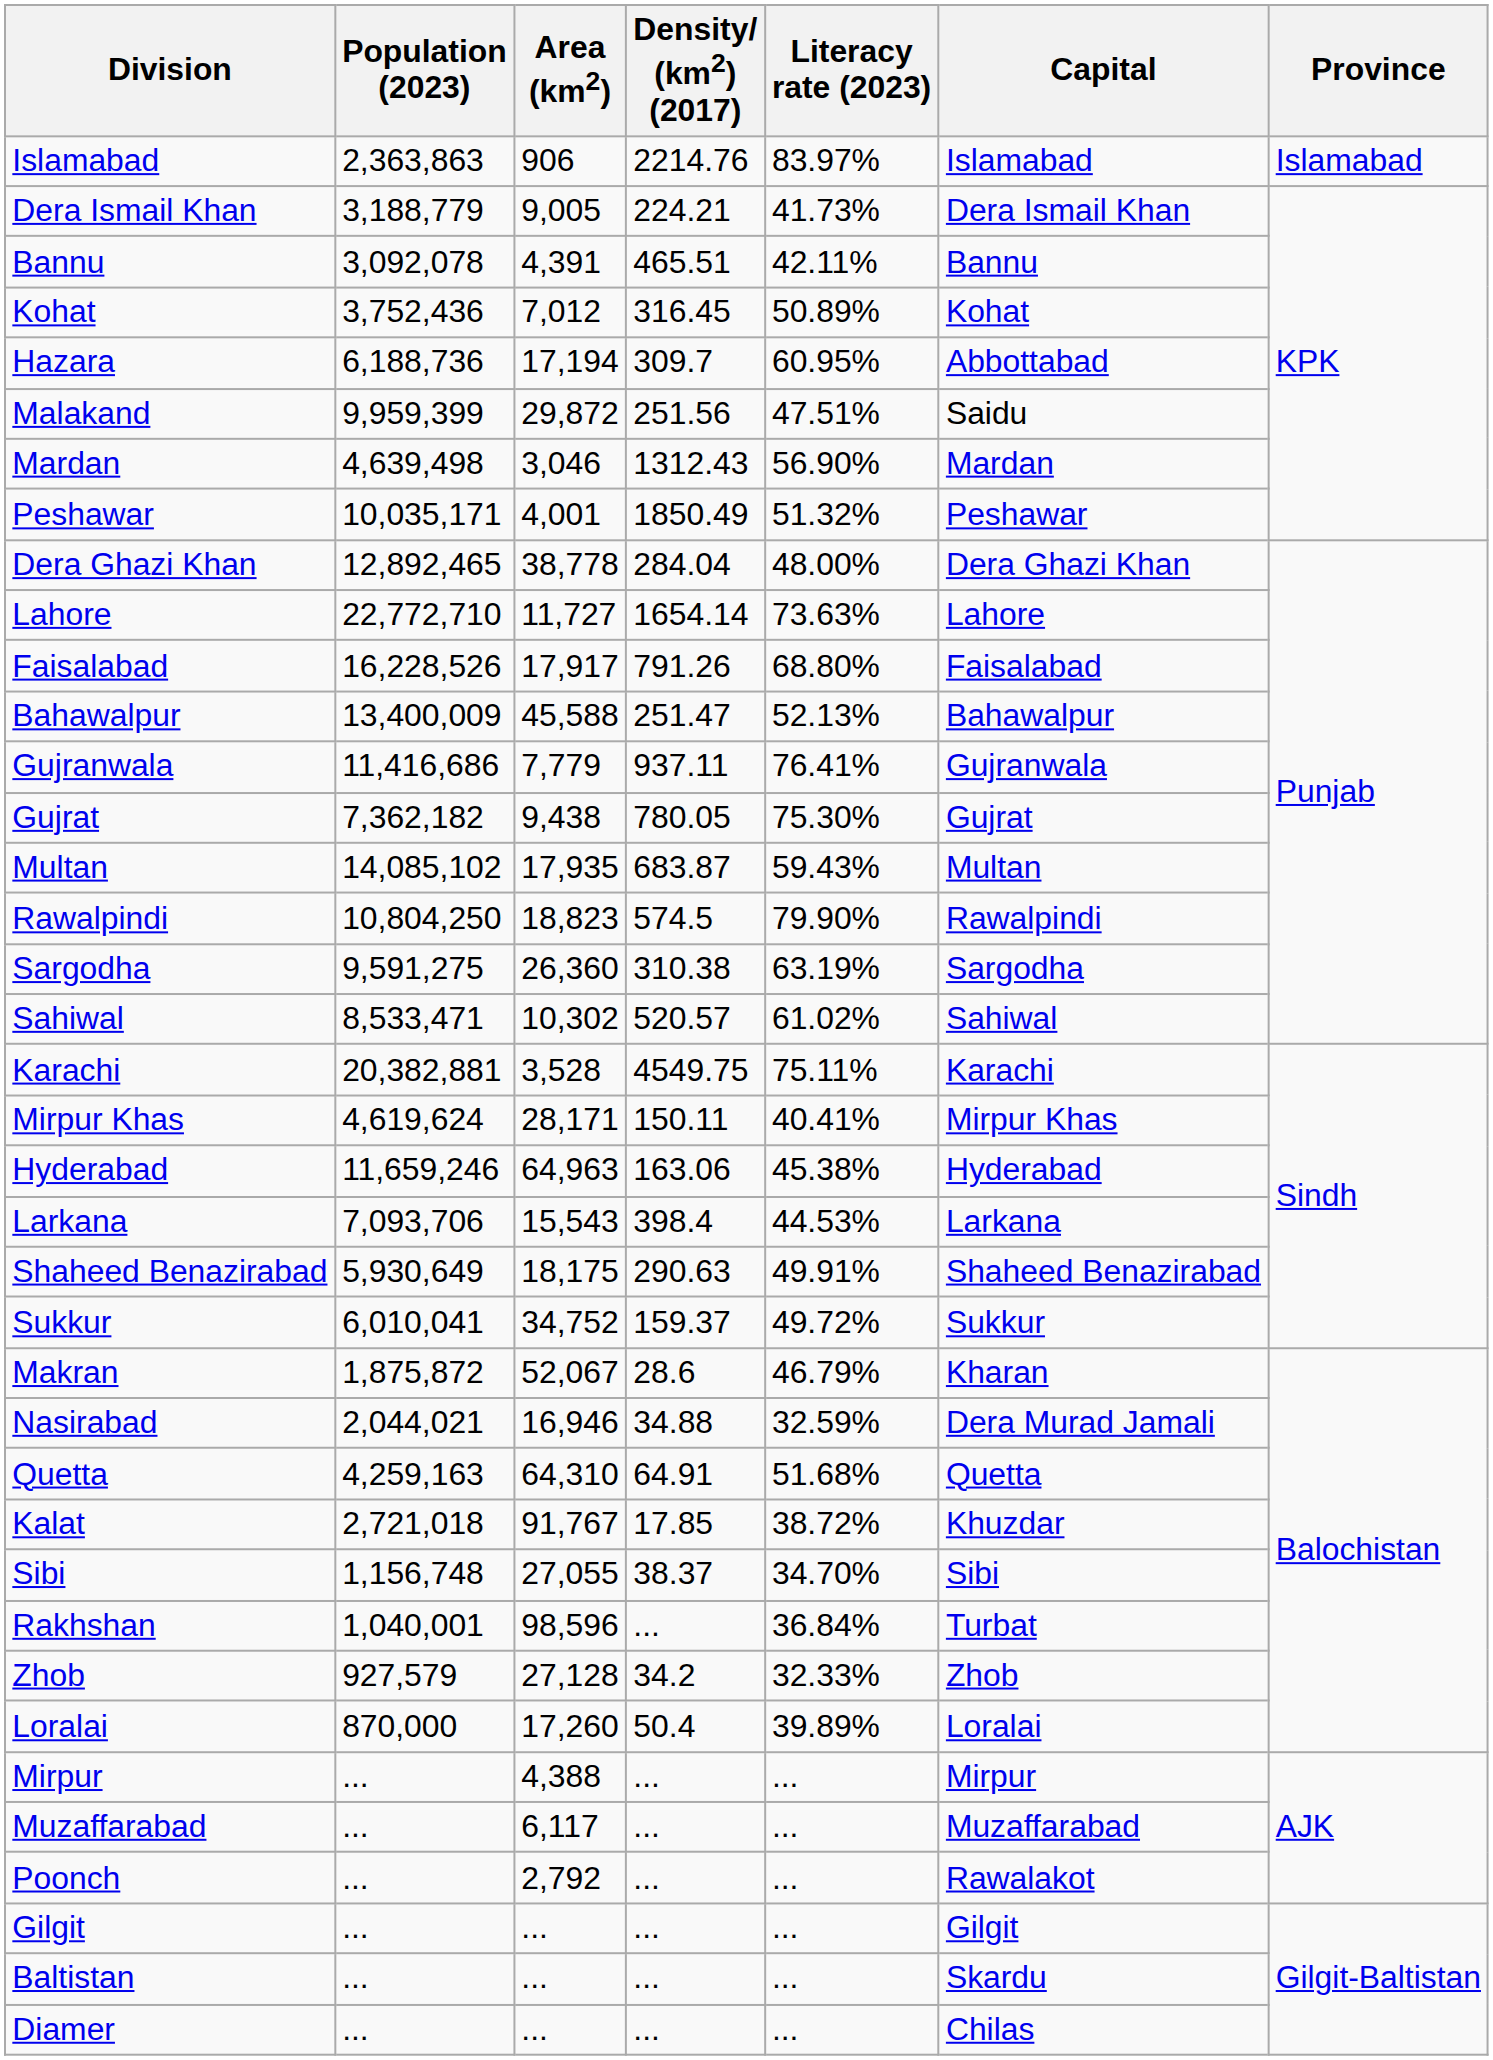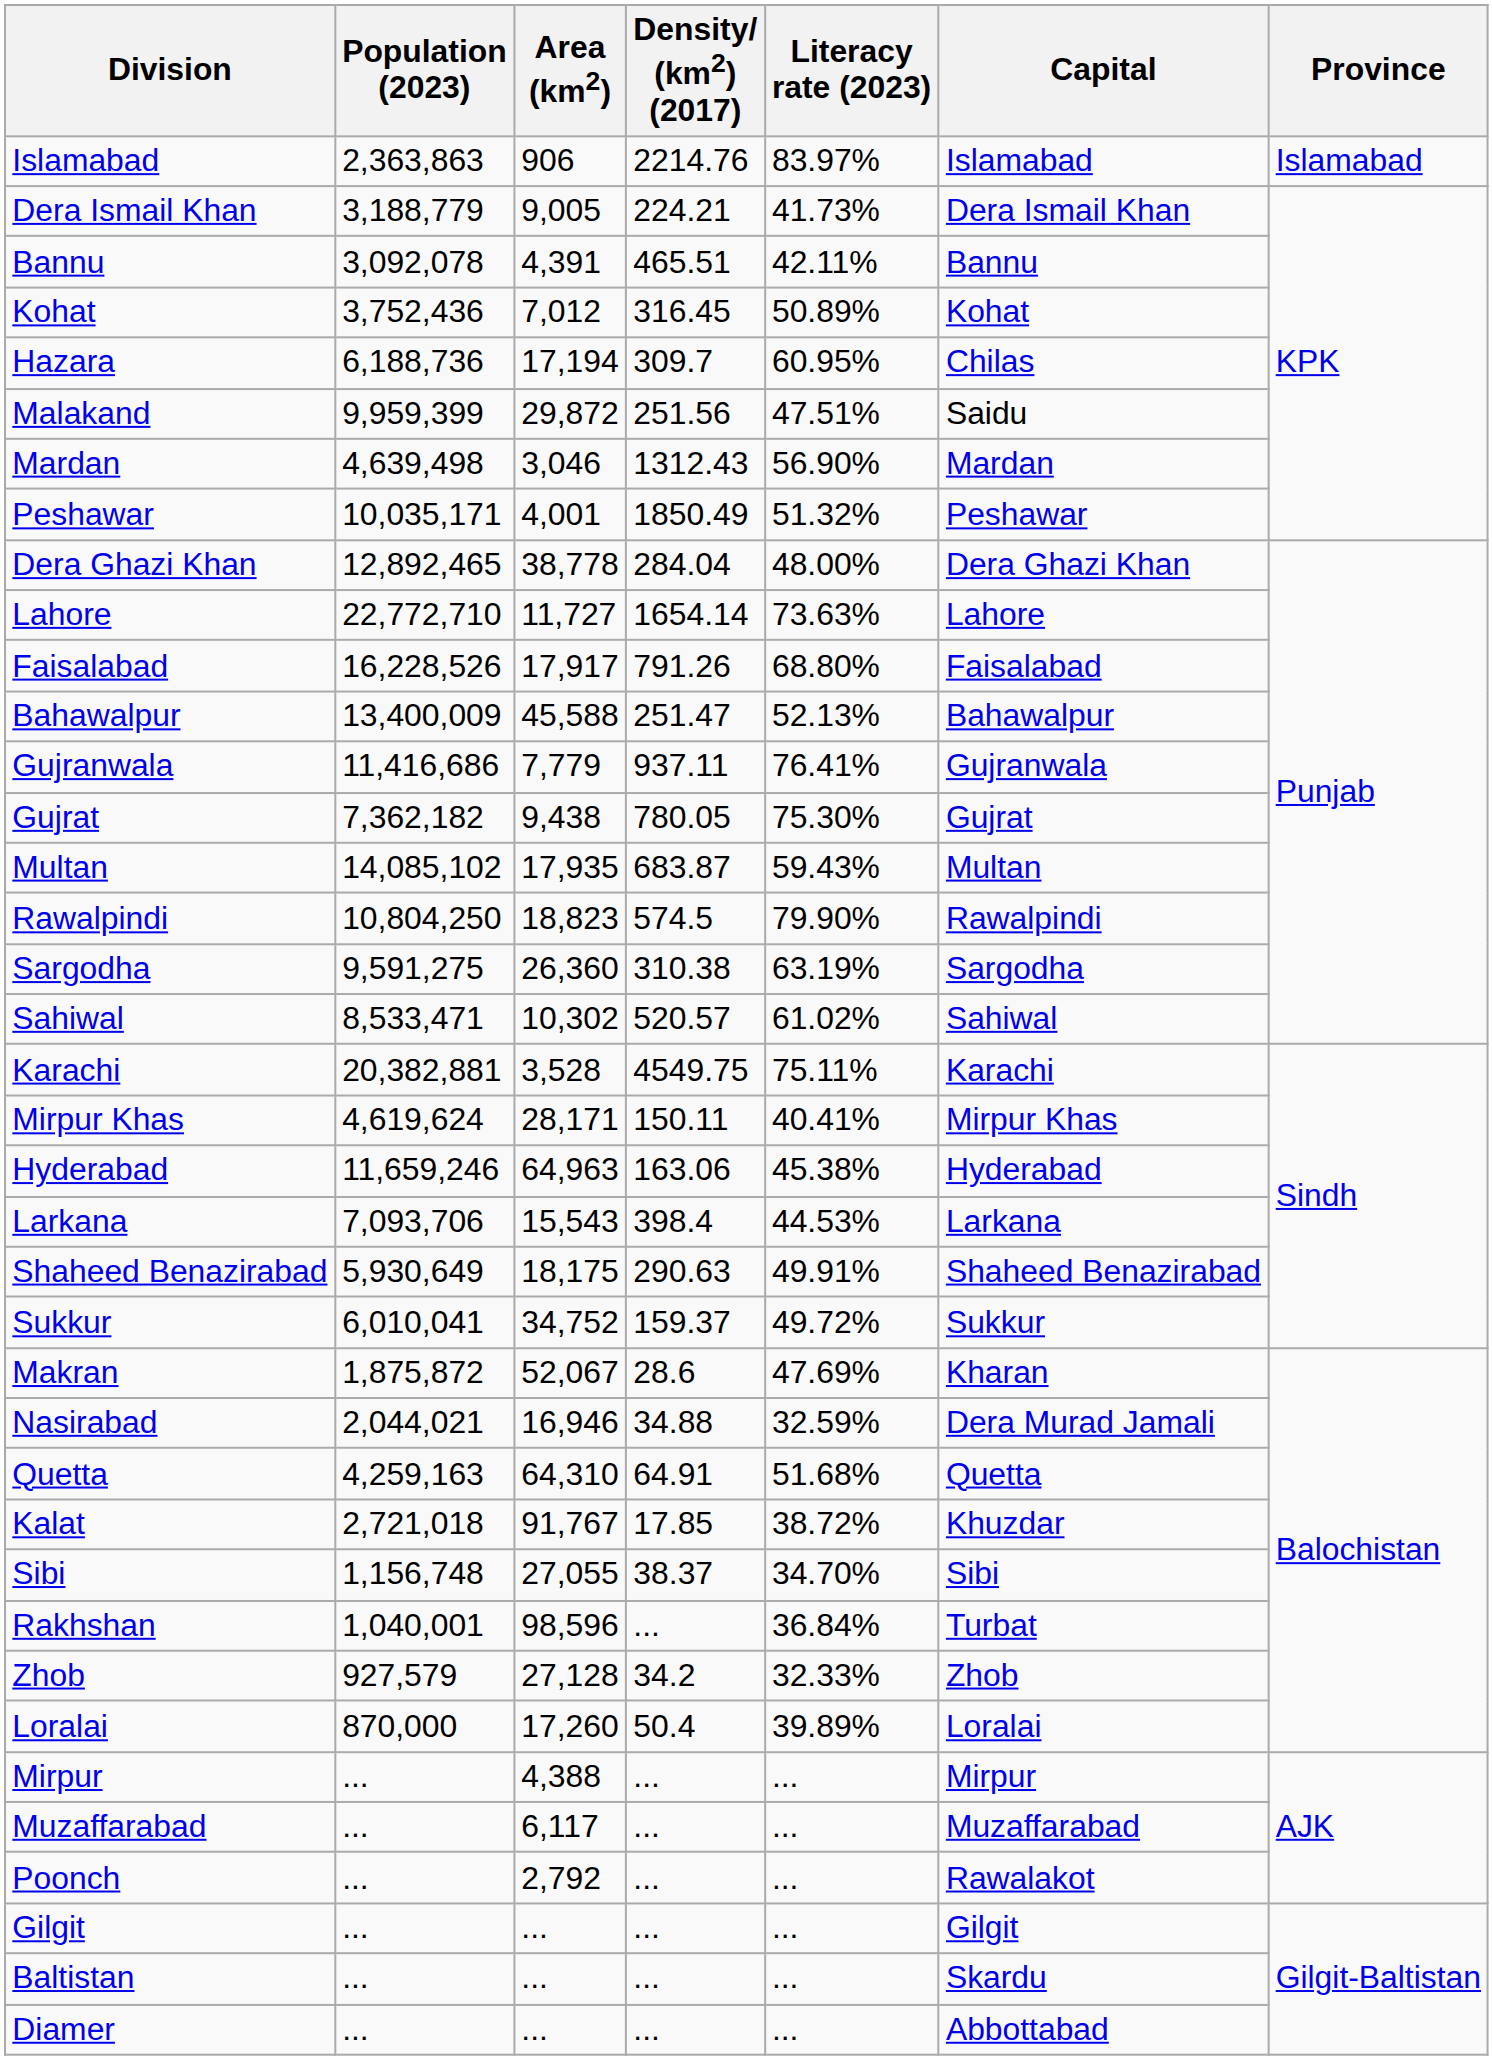(1027, 362) Abbottabad -> (990, 362) Chilas
(826, 1372) 46.79% -> (826, 1372) 47.69%
(990, 2028) Chilas -> (1027, 2028) Abbottabad
